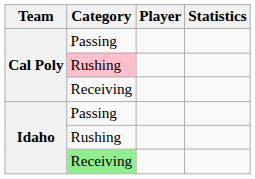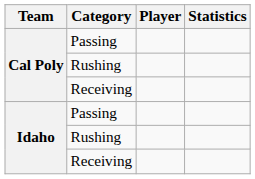(96, 64) pink background -> (96, 64) no background
(101, 161) lightgreen background -> (101, 161) no background
